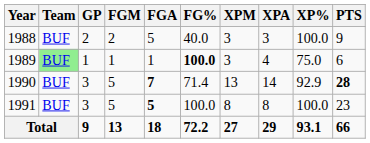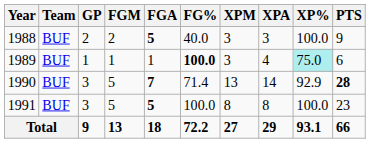(151, 37) normal -> (151, 37) bold
(56, 60) lightgreen background -> (56, 60) no background
(309, 60) no background -> (309, 60) paleturquoise background
